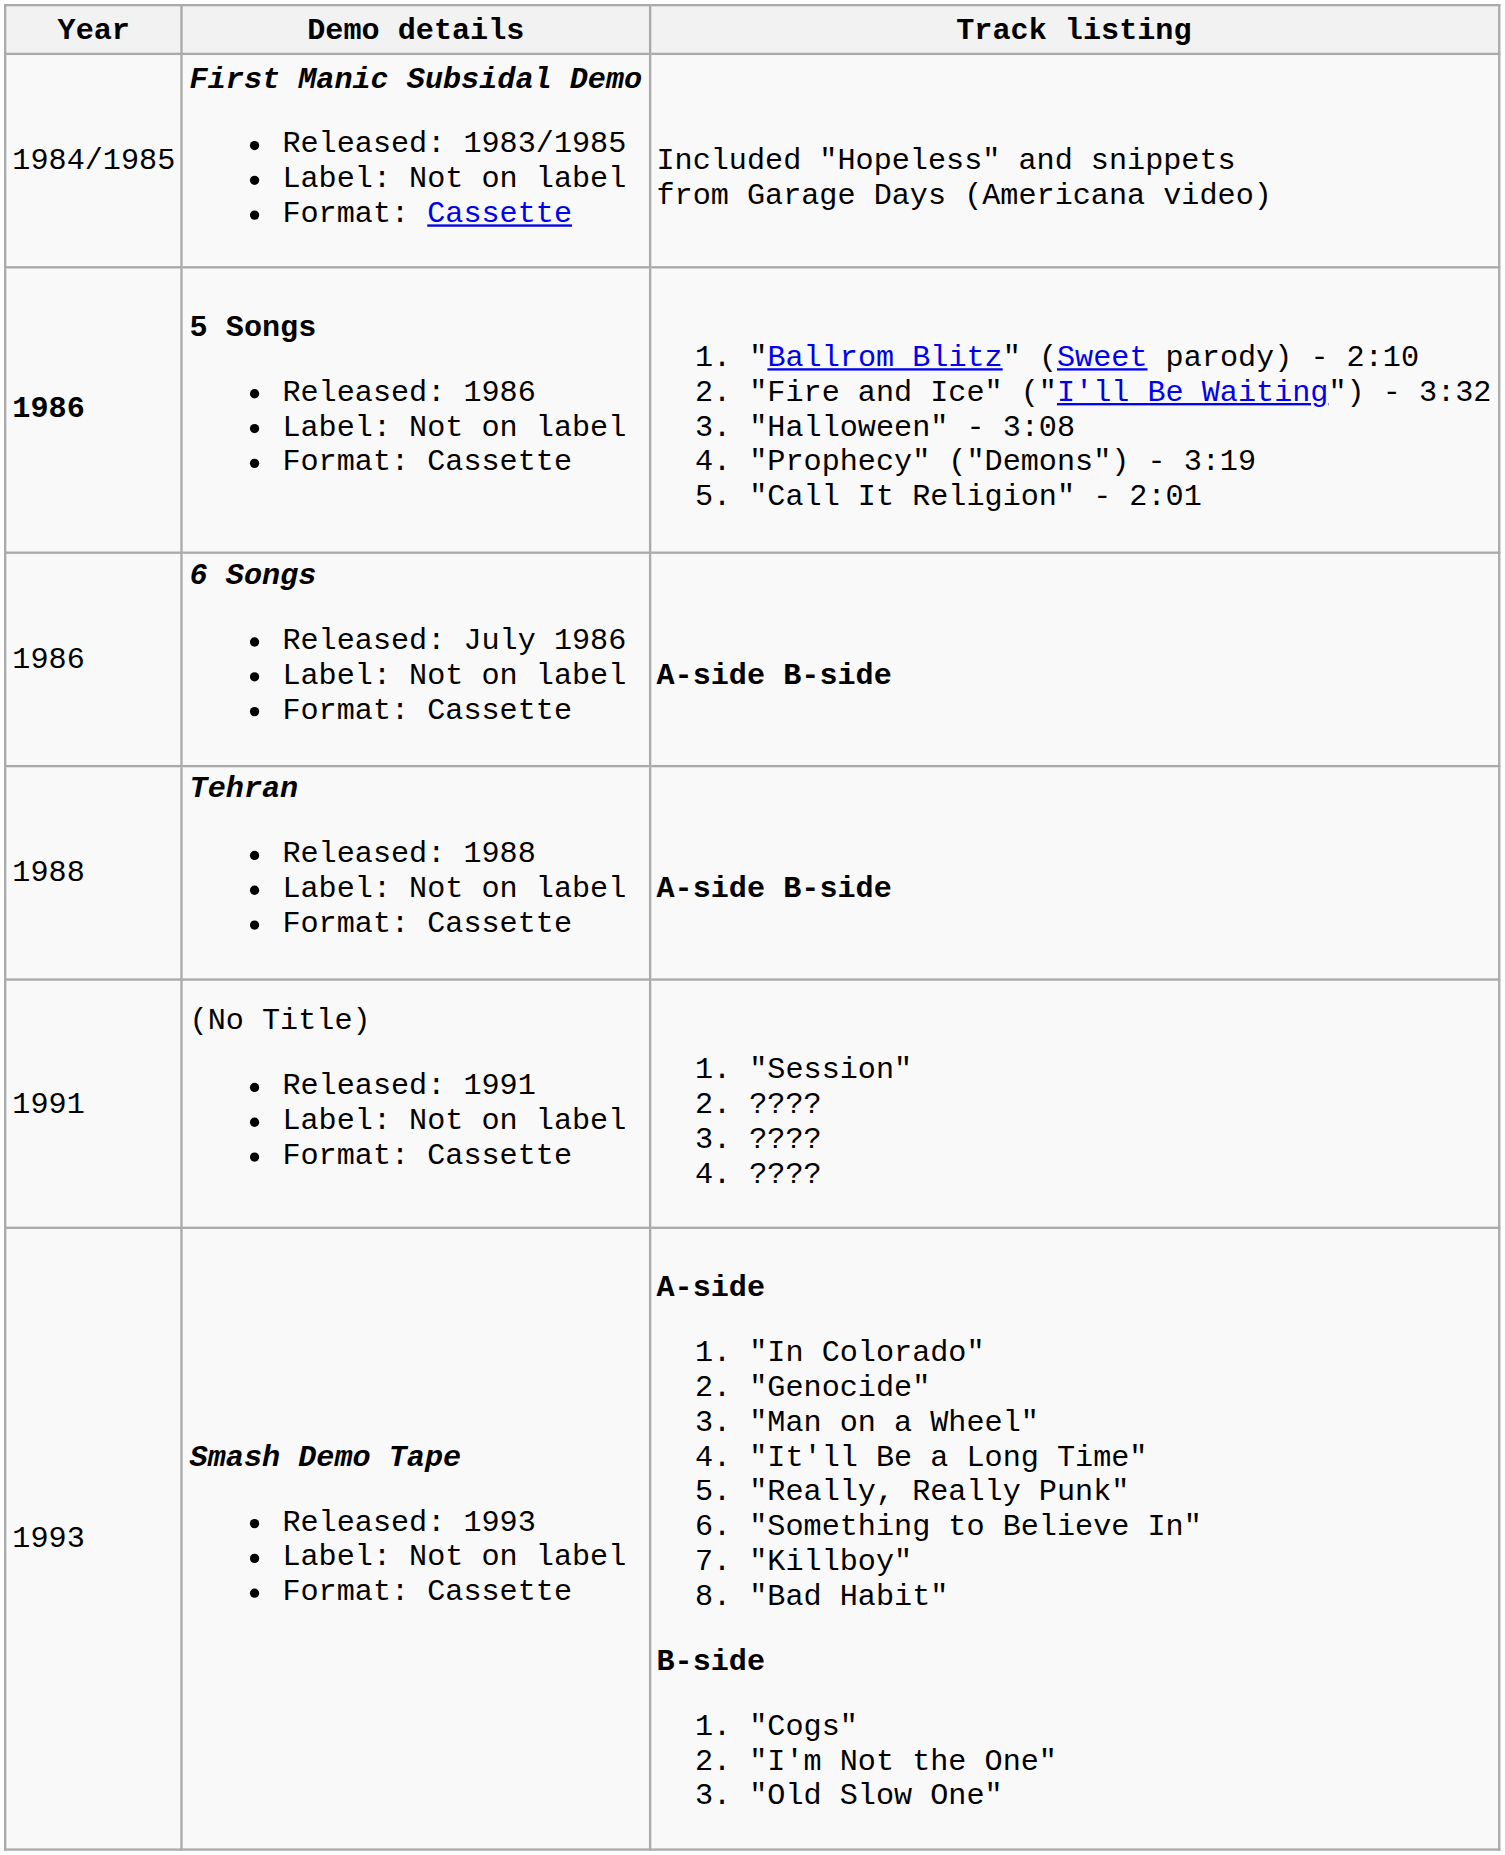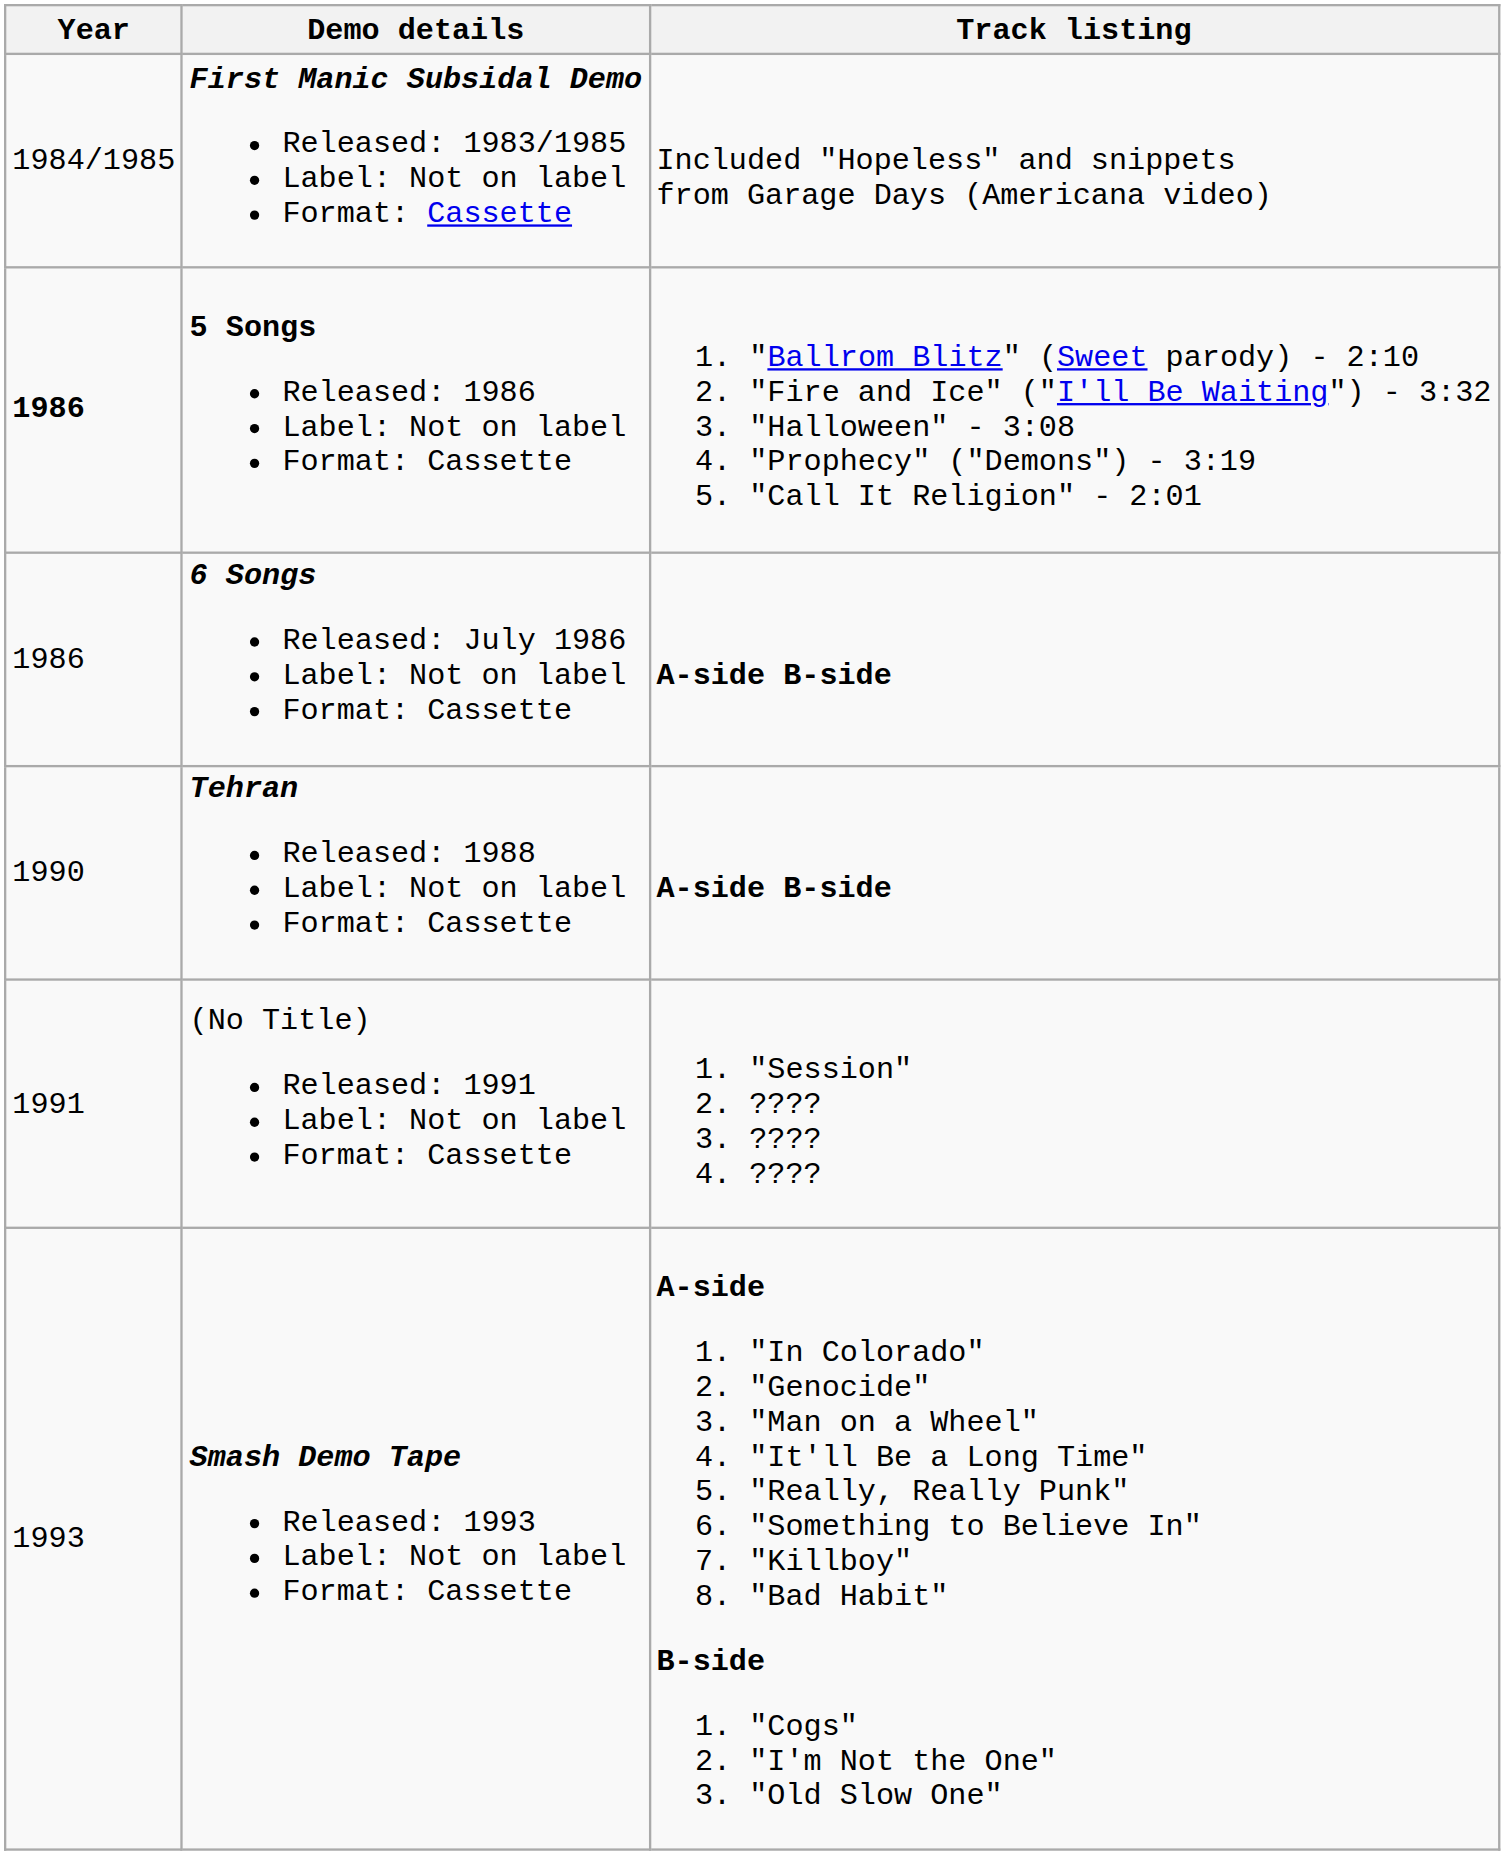(49, 872) 1988 -> (49, 872) 1990
